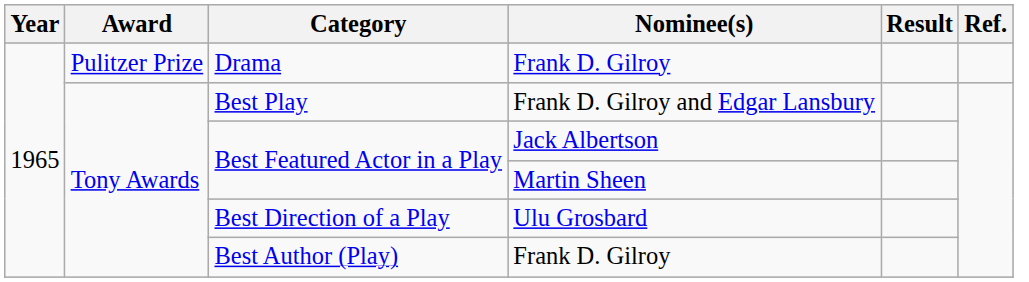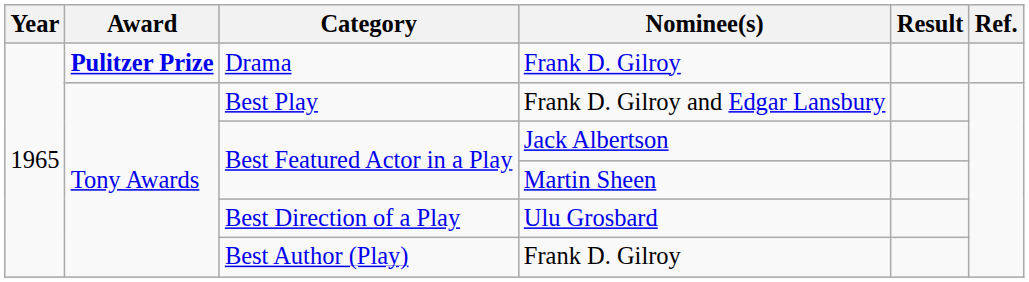(137, 62) normal -> (142, 62) bold
